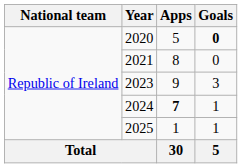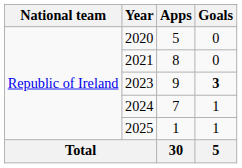(216, 38) bold -> (216, 38) normal
(216, 83) normal -> (216, 83) bold
(176, 106) bold -> (176, 106) normal
